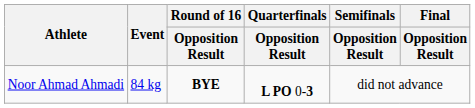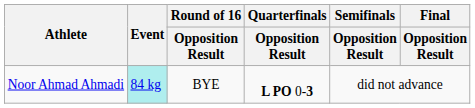(146, 84) no background -> (146, 84) paleturquoise background
(206, 84) bold -> (206, 84) normal
